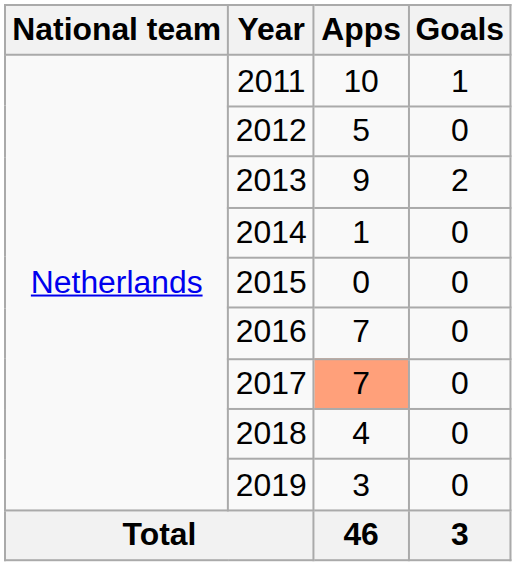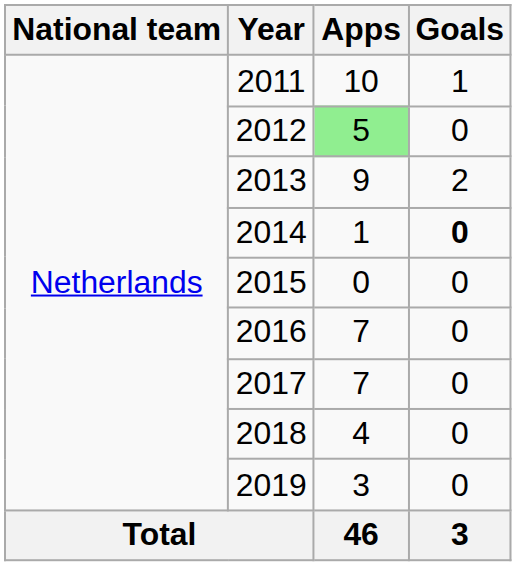(361, 130) no background -> (361, 130) lightgreen background
(460, 231) normal -> (460, 231) bold
(361, 383) lightsalmon background -> (361, 383) no background
